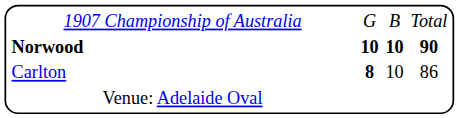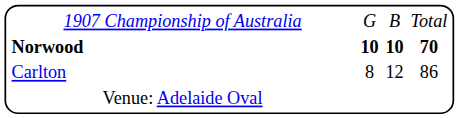(429, 47) 90 -> (429, 47) 70
(370, 72) bold -> (370, 72) normal
(395, 72) 10 -> (395, 72) 12
